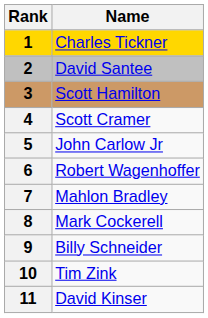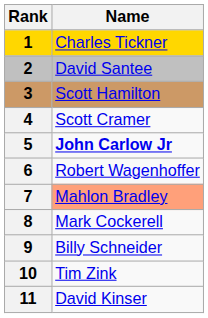(109, 145) normal -> (114, 145) bold
(111, 196) no background -> (111, 196) lightsalmon background
